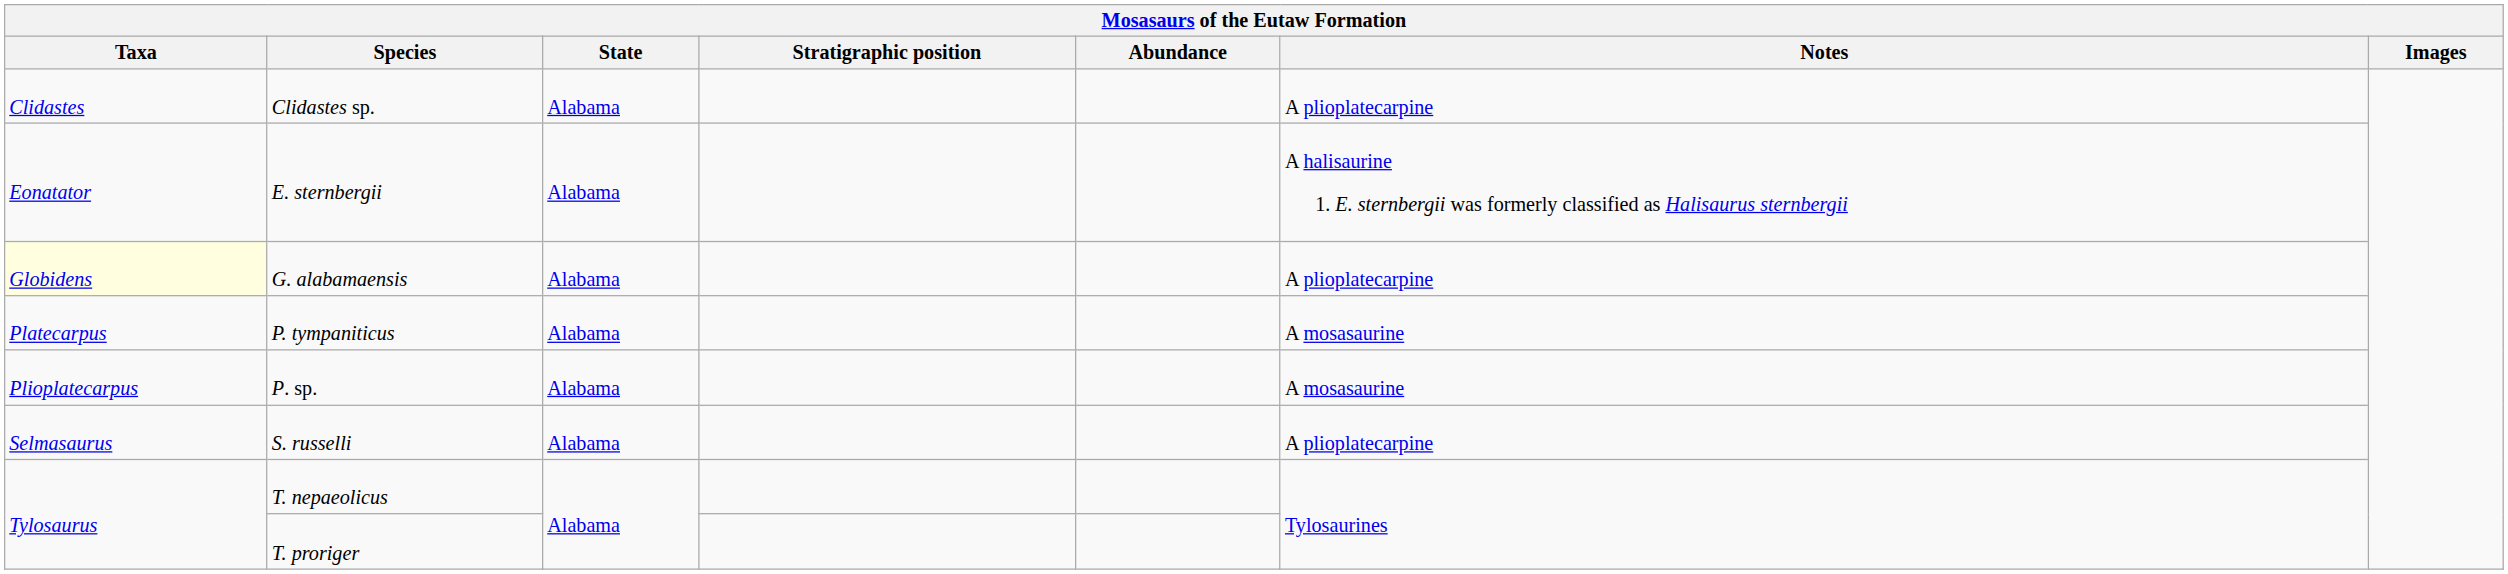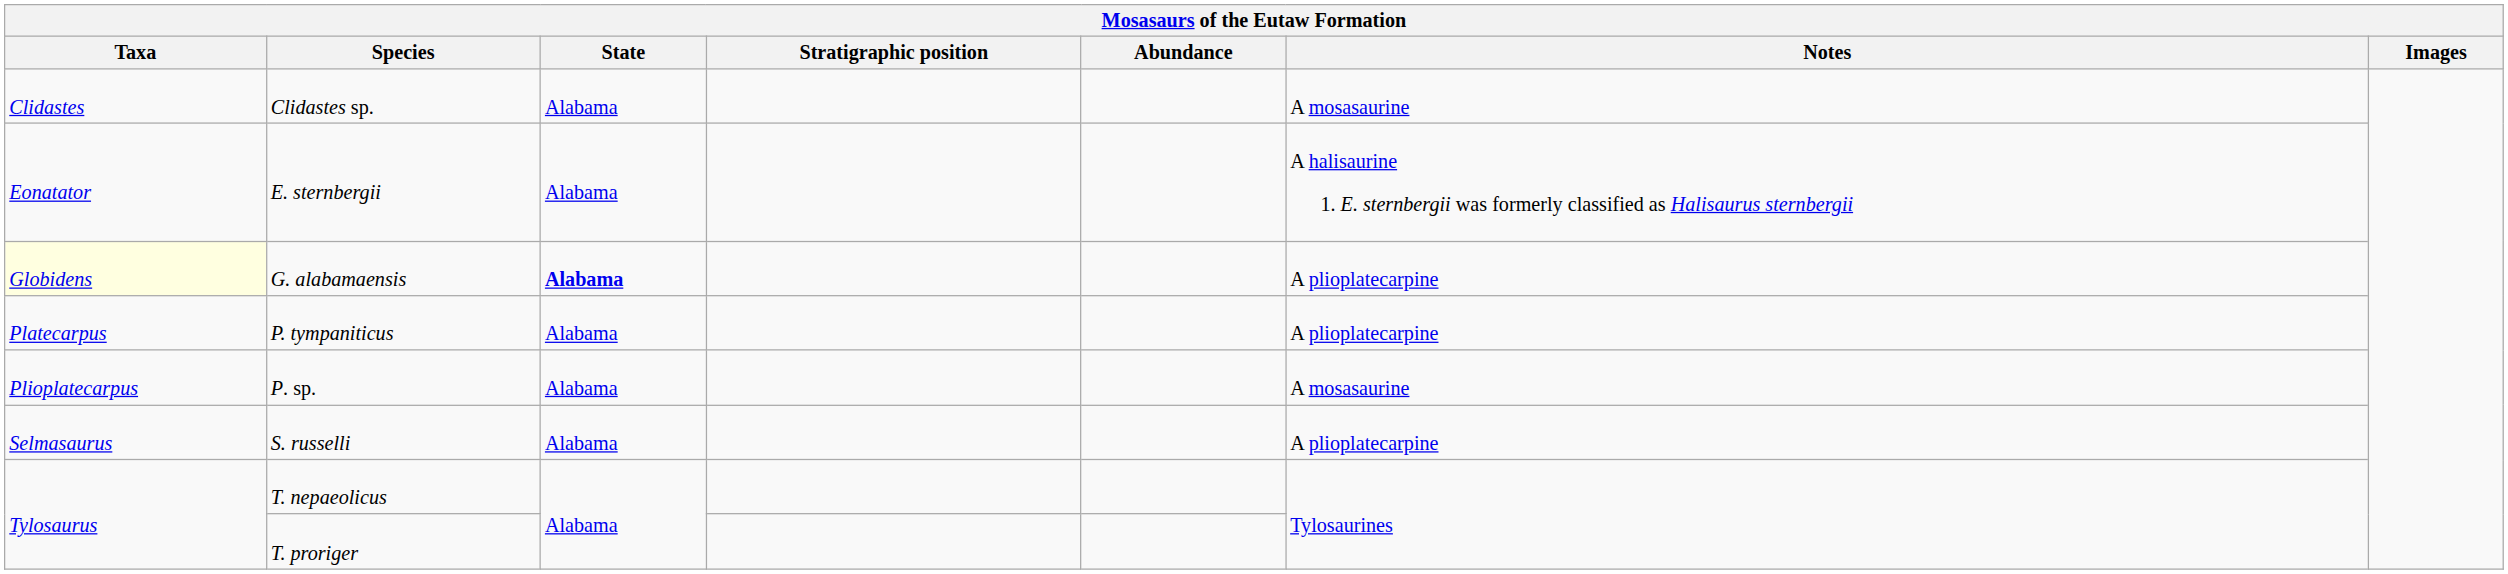(1359, 107) A plioplatecarpine -> (1350, 107) A mosasaurine
(584, 279) normal -> (584, 279) bold
(1345, 334) A mosasaurine -> (1364, 334) A plioplatecarpine
